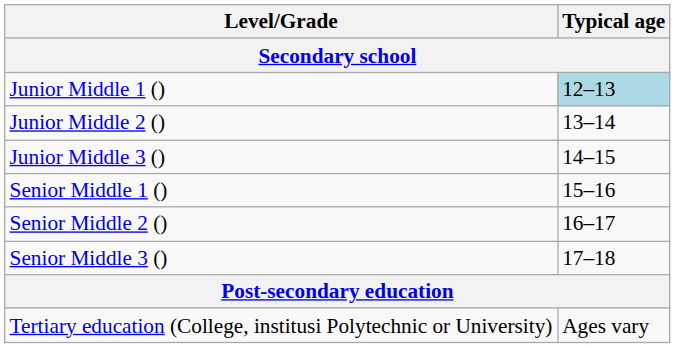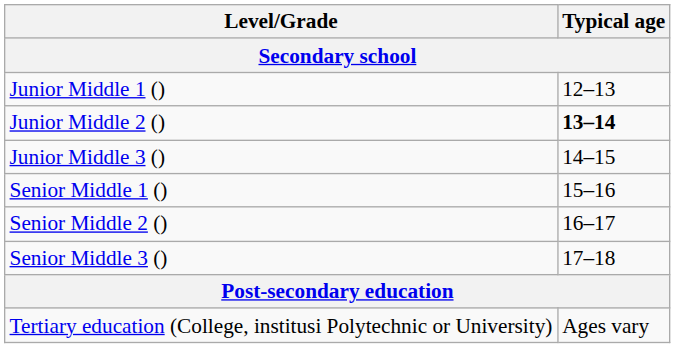(589, 88) lightblue background -> (589, 88) no background
(589, 122) normal -> (589, 122) bold
